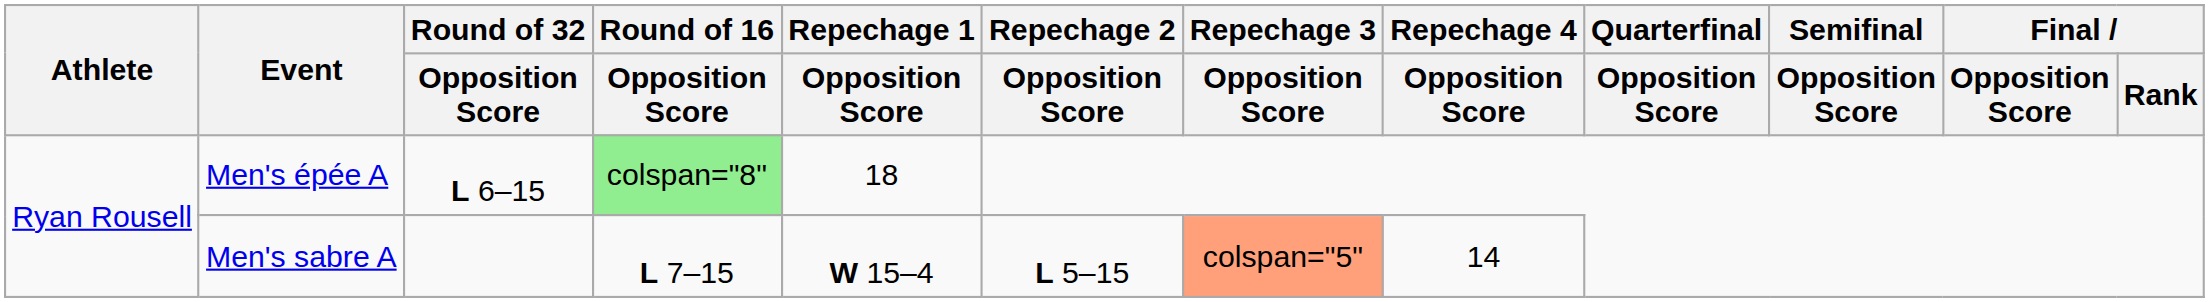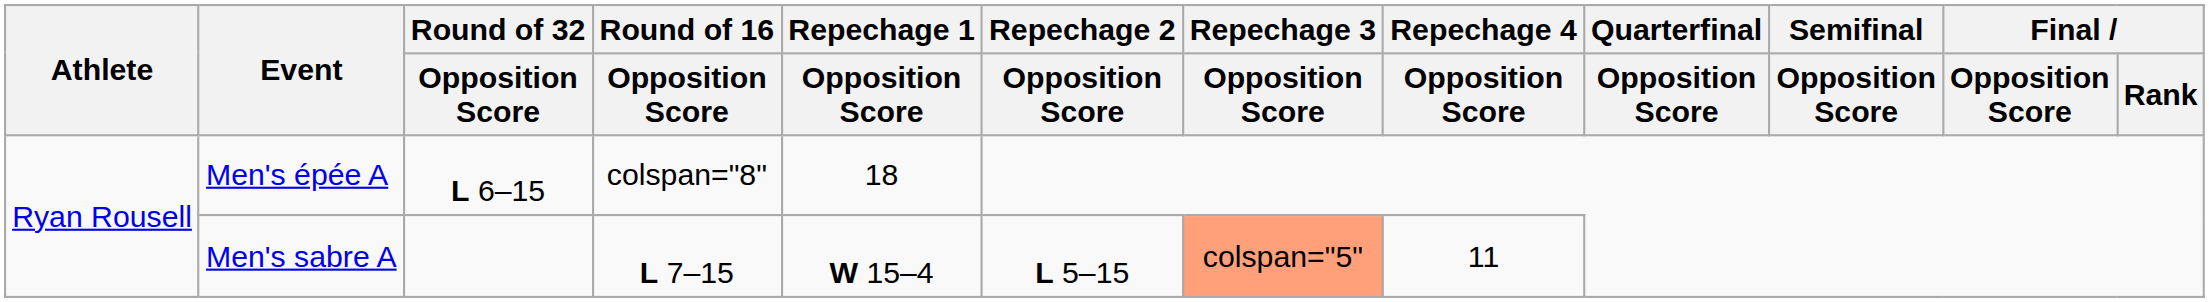(687, 175) lightgreen background -> (687, 175) no background
(1484, 257) 14 -> (1484, 257) 11
